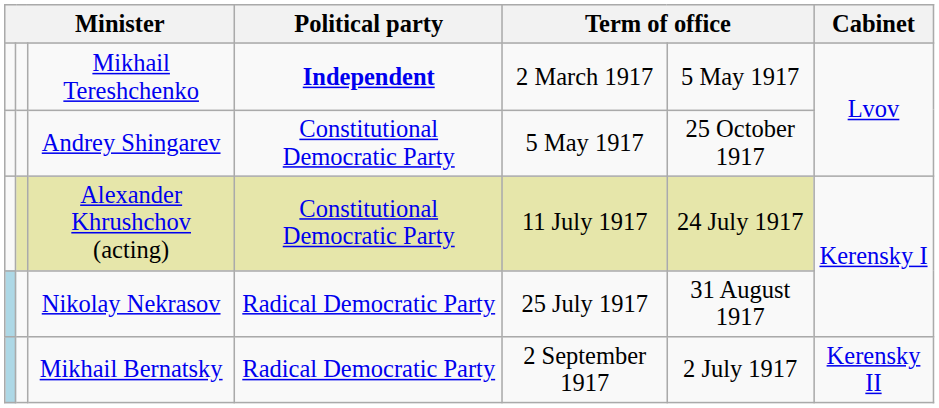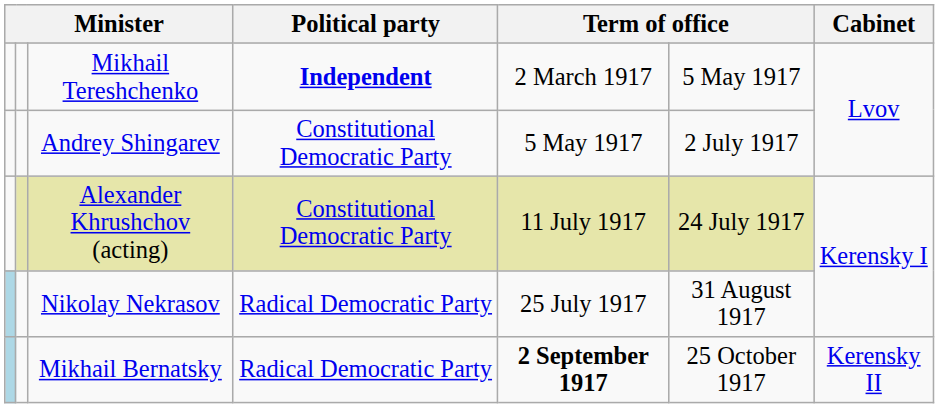(740, 142) 25 October 1917 -> (741, 142) 2 July 1917
(585, 369) normal -> (583, 369) bold
(740, 369) 2 July 1917 -> (741, 369) 25 October 1917
